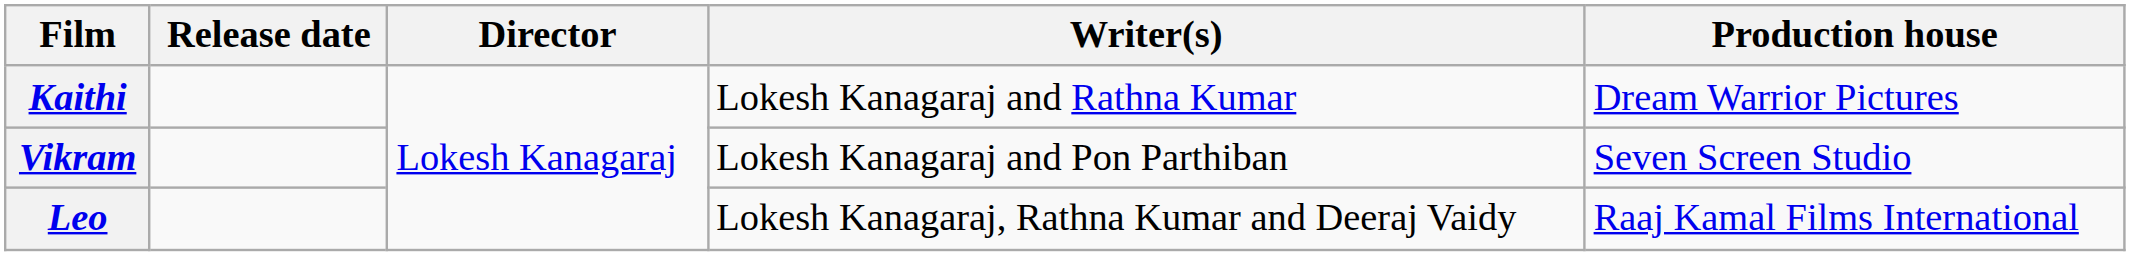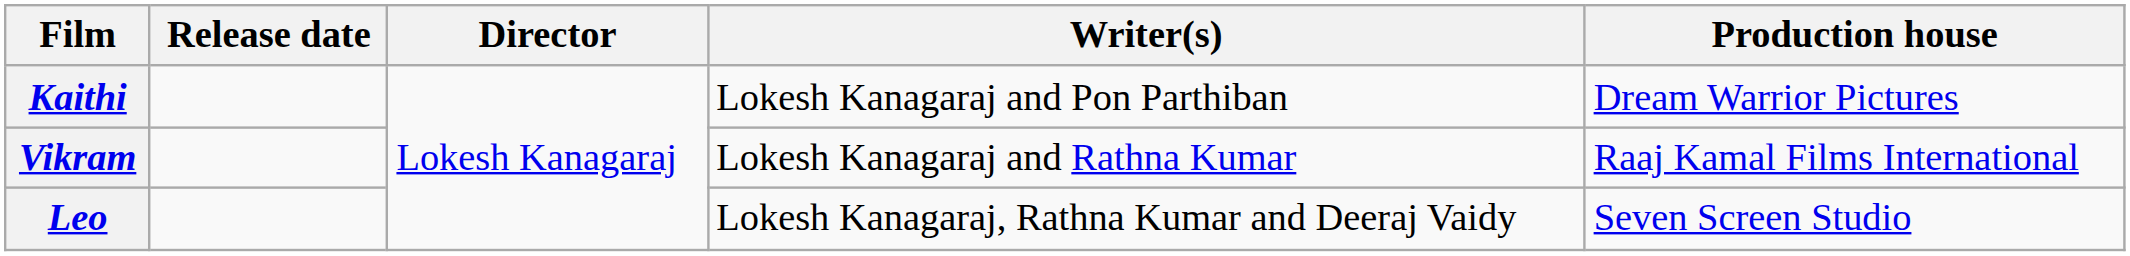(1006, 95) Lokesh Kanagaraj and Rathna Kumar -> (1002, 95) Lokesh Kanagaraj and Pon Parthiban
(1002, 156) Lokesh Kanagaraj and Pon Parthiban -> (1006, 156) Lokesh Kanagaraj and Rathna Kumar
(1753, 156) Seven Screen Studio -> (1836, 156) Raaj Kamal Films International
(1836, 217) Raaj Kamal Films International -> (1753, 217) Seven Screen Studio
